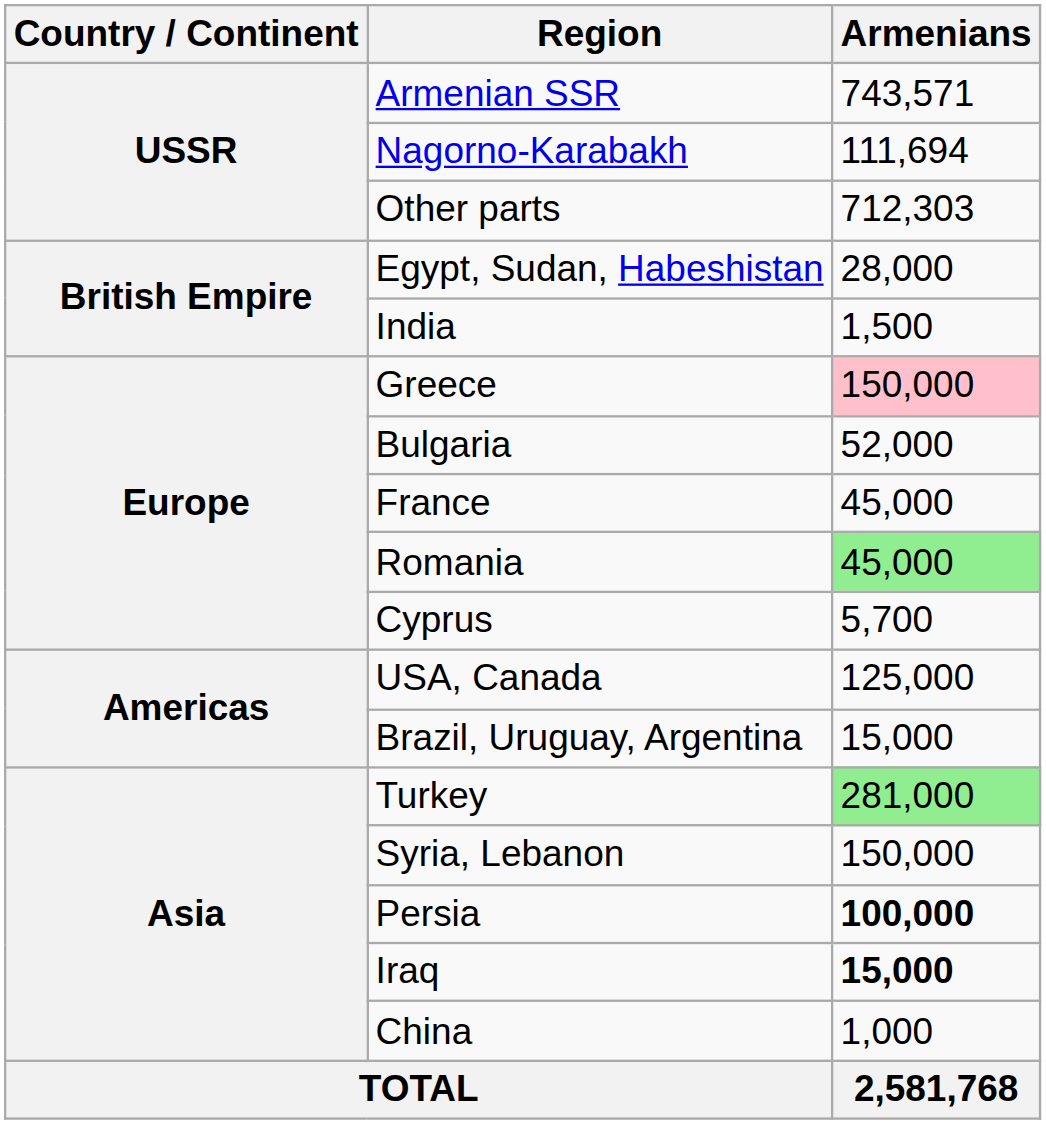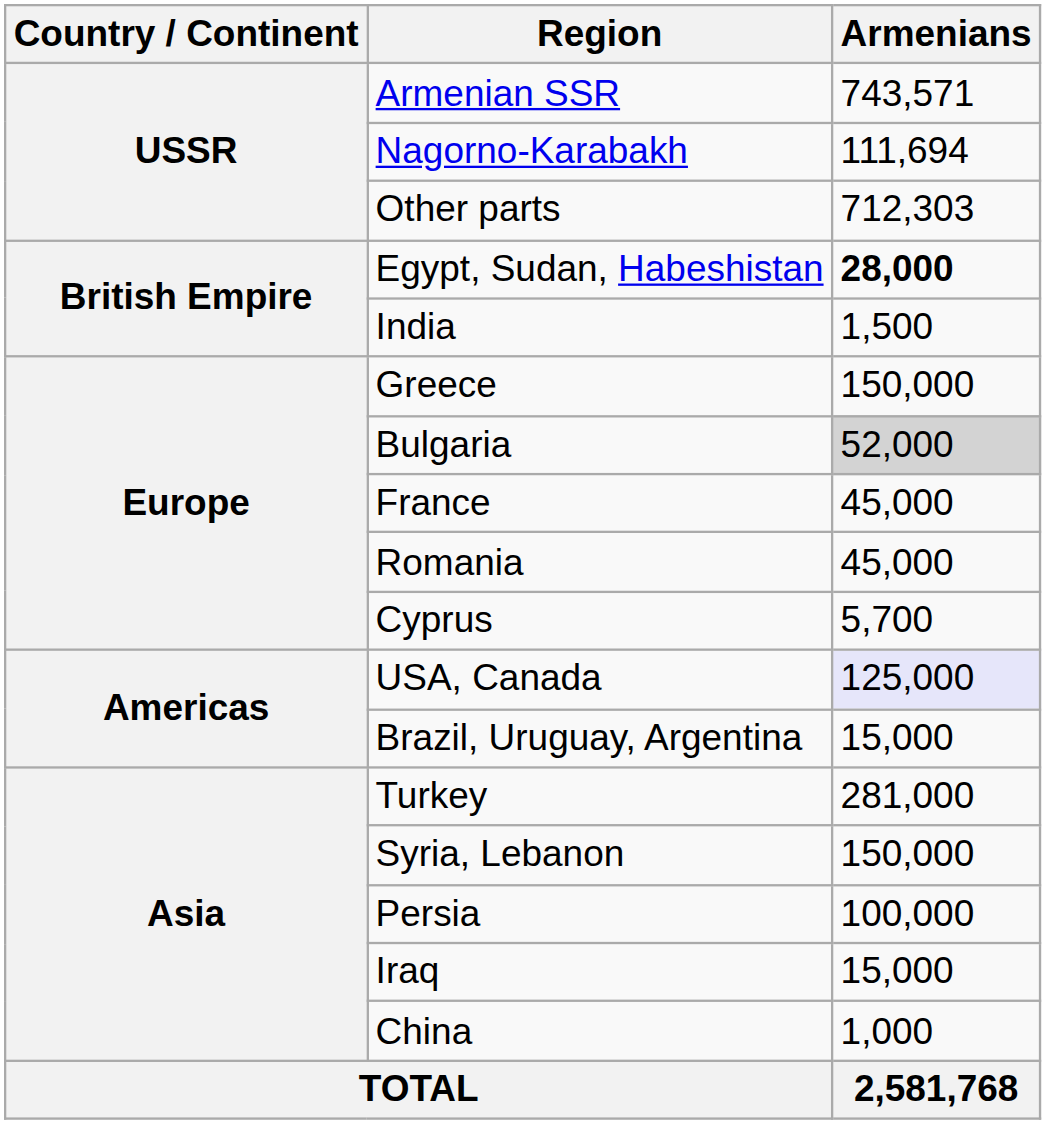(897, 268) normal -> (897, 268) bold
(907, 385) pink background -> (907, 385) no background
(897, 444) no background -> (897, 444) lightgrey background
(897, 561) lightgreen background -> (897, 561) no background
(907, 678) no background -> (907, 678) lavender background
(907, 795) lightgreen background -> (907, 795) no background
(907, 913) bold -> (907, 913) normal
(897, 971) bold -> (897, 971) normal
